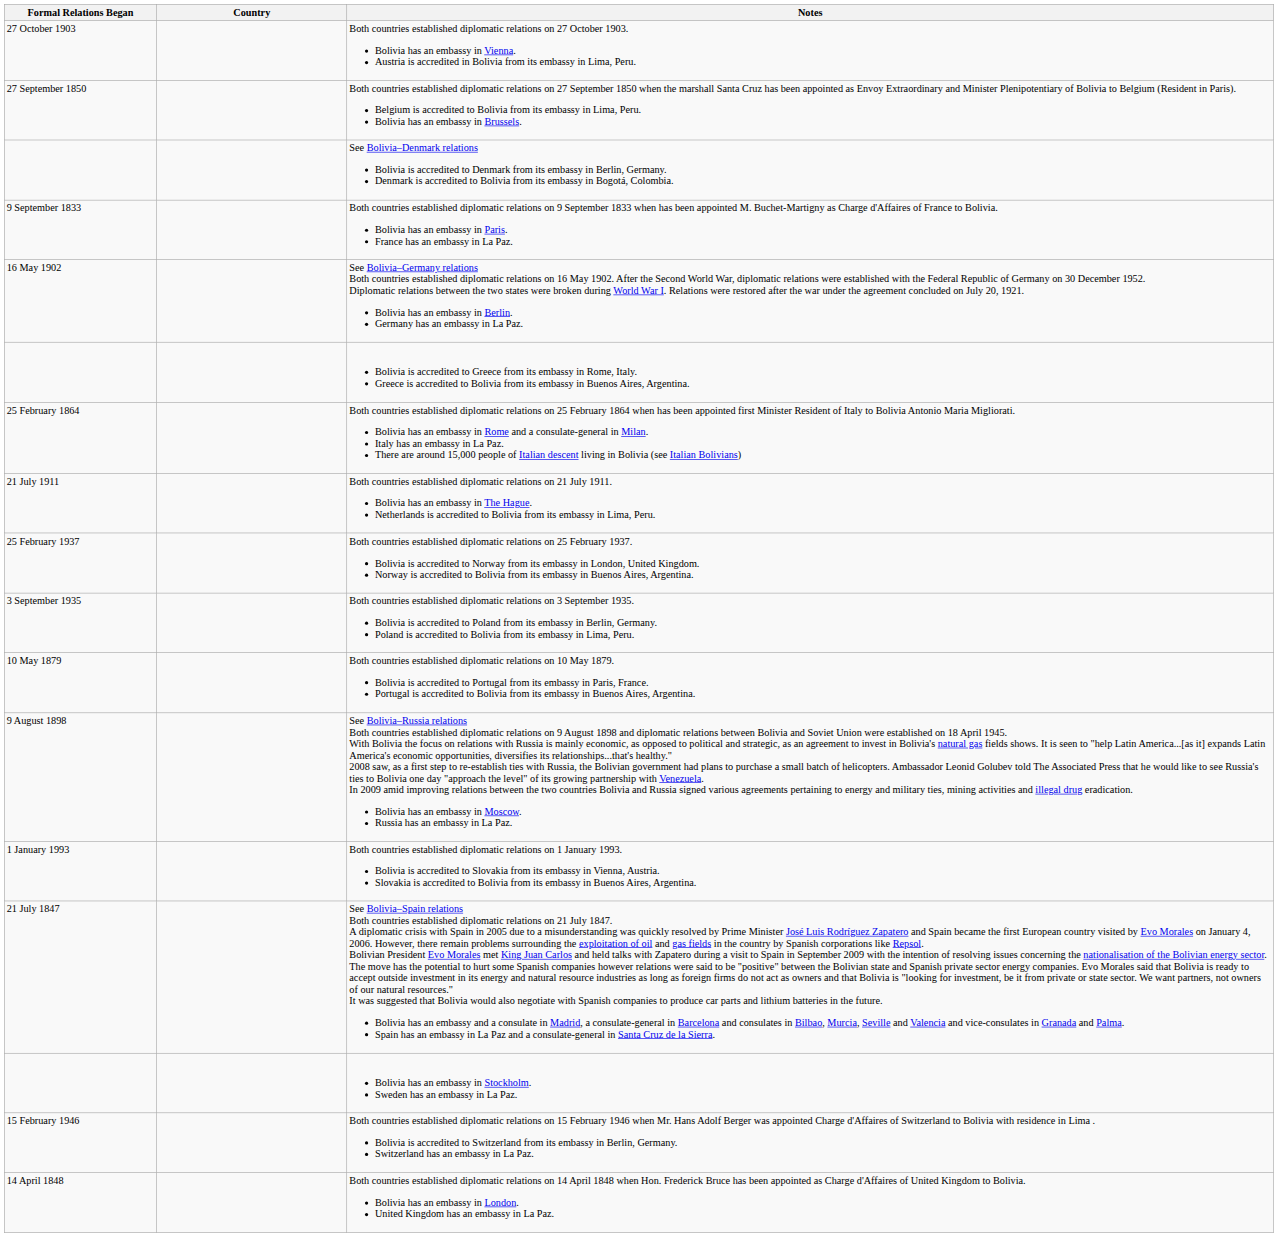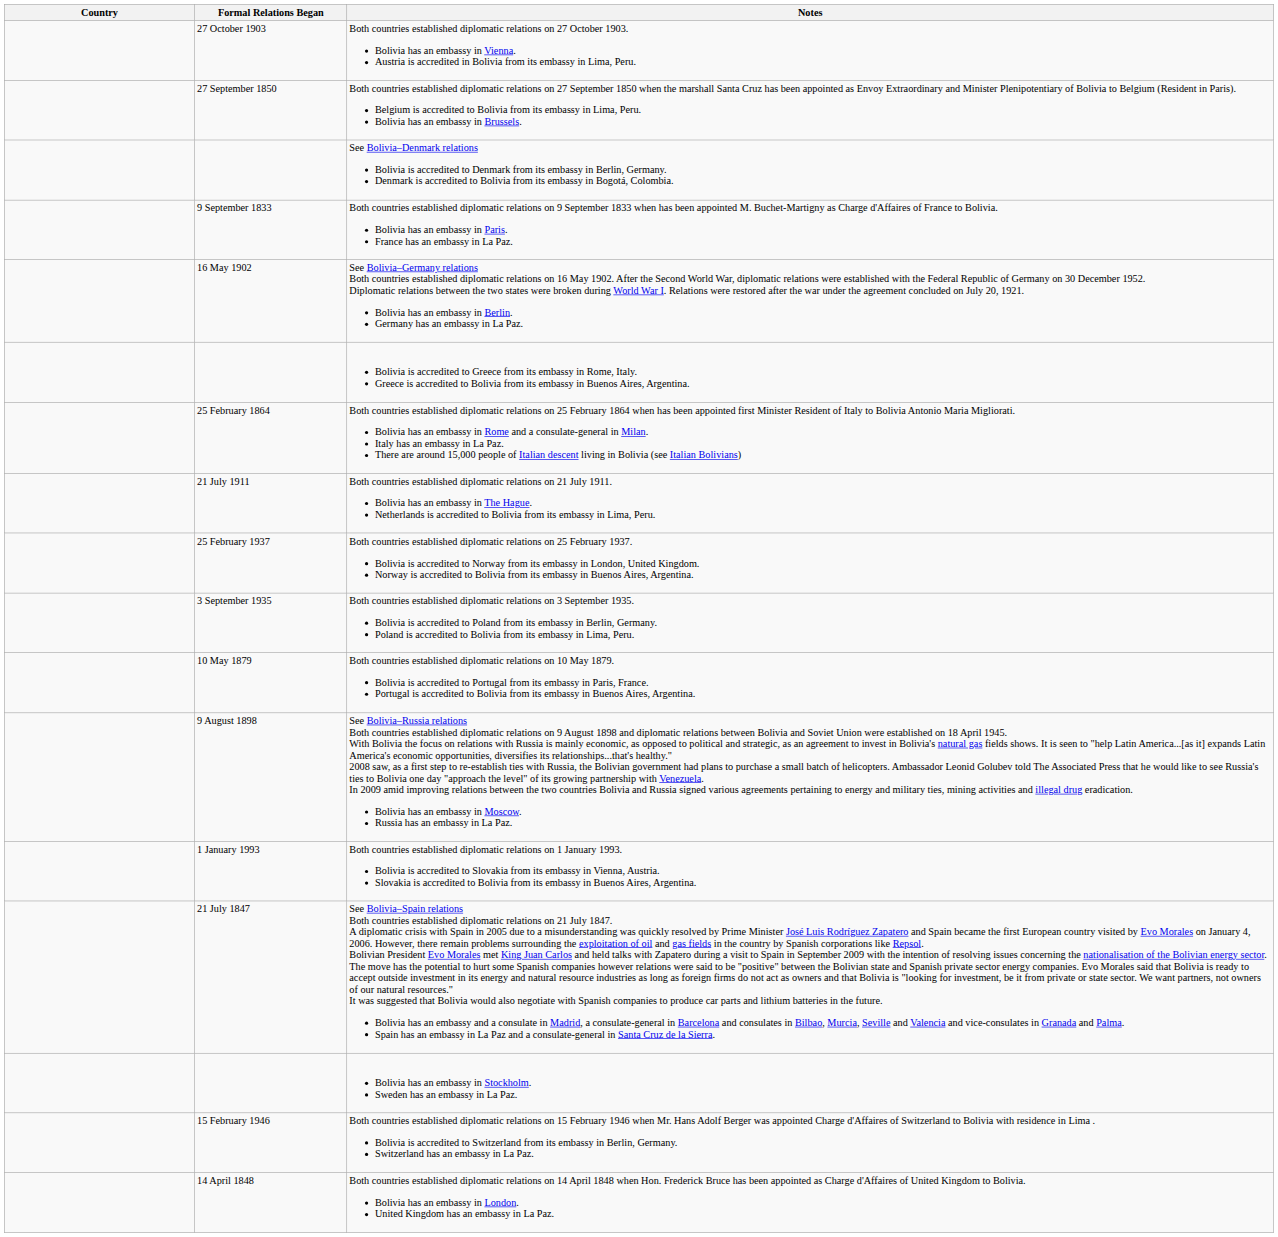columns swapped: (252, 12) <-> (80, 12)
